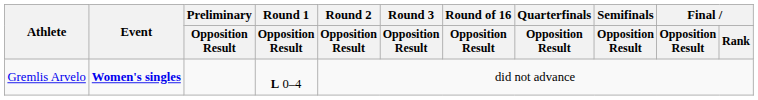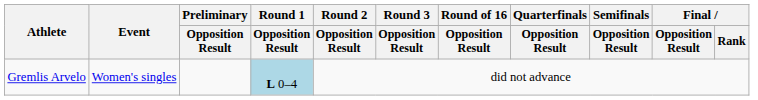(136, 77) bold -> (134, 77) normal
(286, 85) no background -> (282, 85) lightblue background
